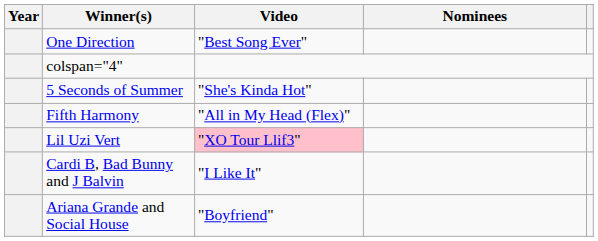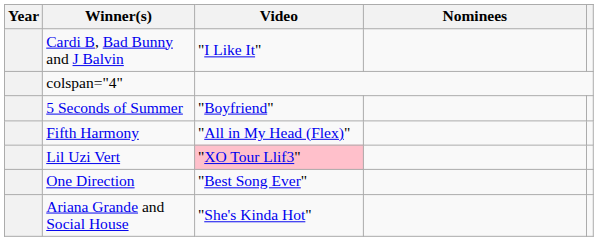rows swapped: (90, 41) <-> (110, 173)
(255, 90) "She's Kinda Hot" -> (236, 108) "Boyfriend"
(236, 215) "Boyfriend" -> (255, 215) "She's Kinda Hot"
